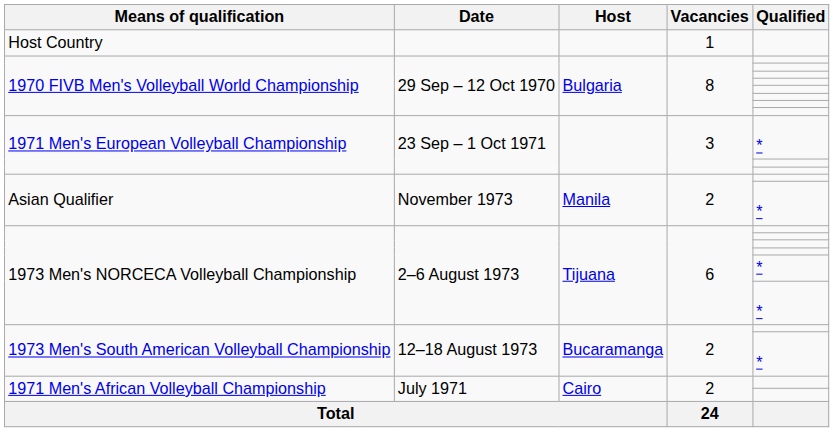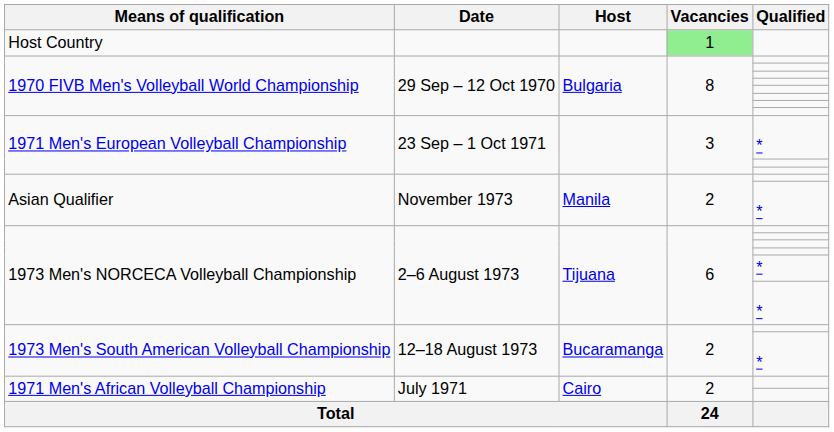(710, 42) no background -> (710, 42) lightgreen background
